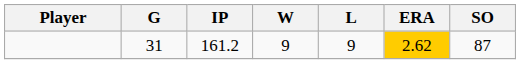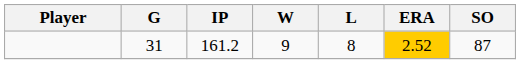(351, 44) 9 -> (351, 44) 8
(417, 44) 2.62 -> (417, 44) 2.52
